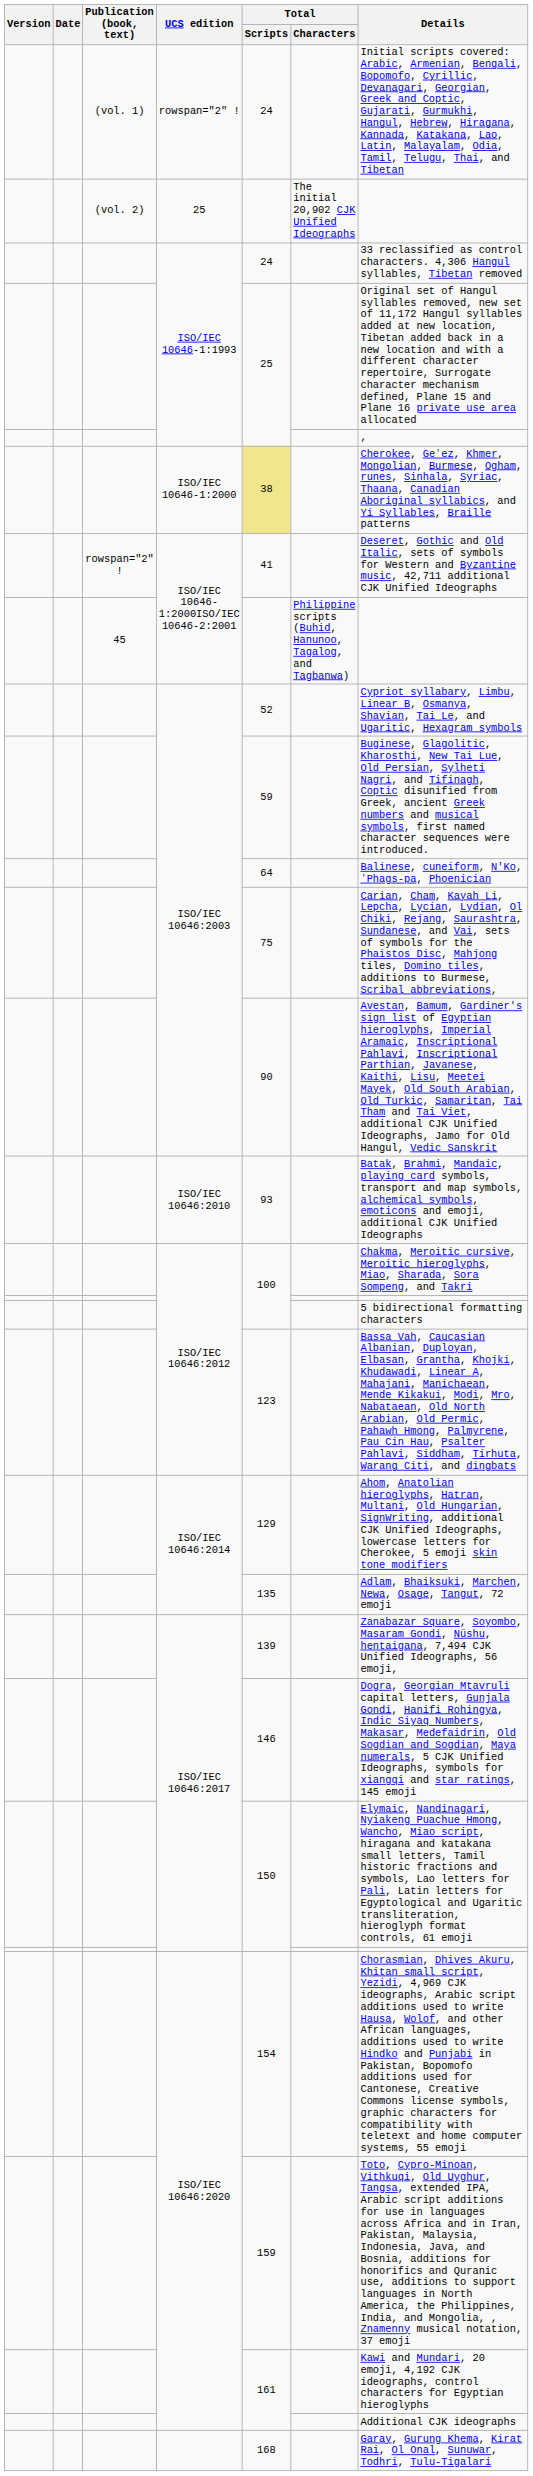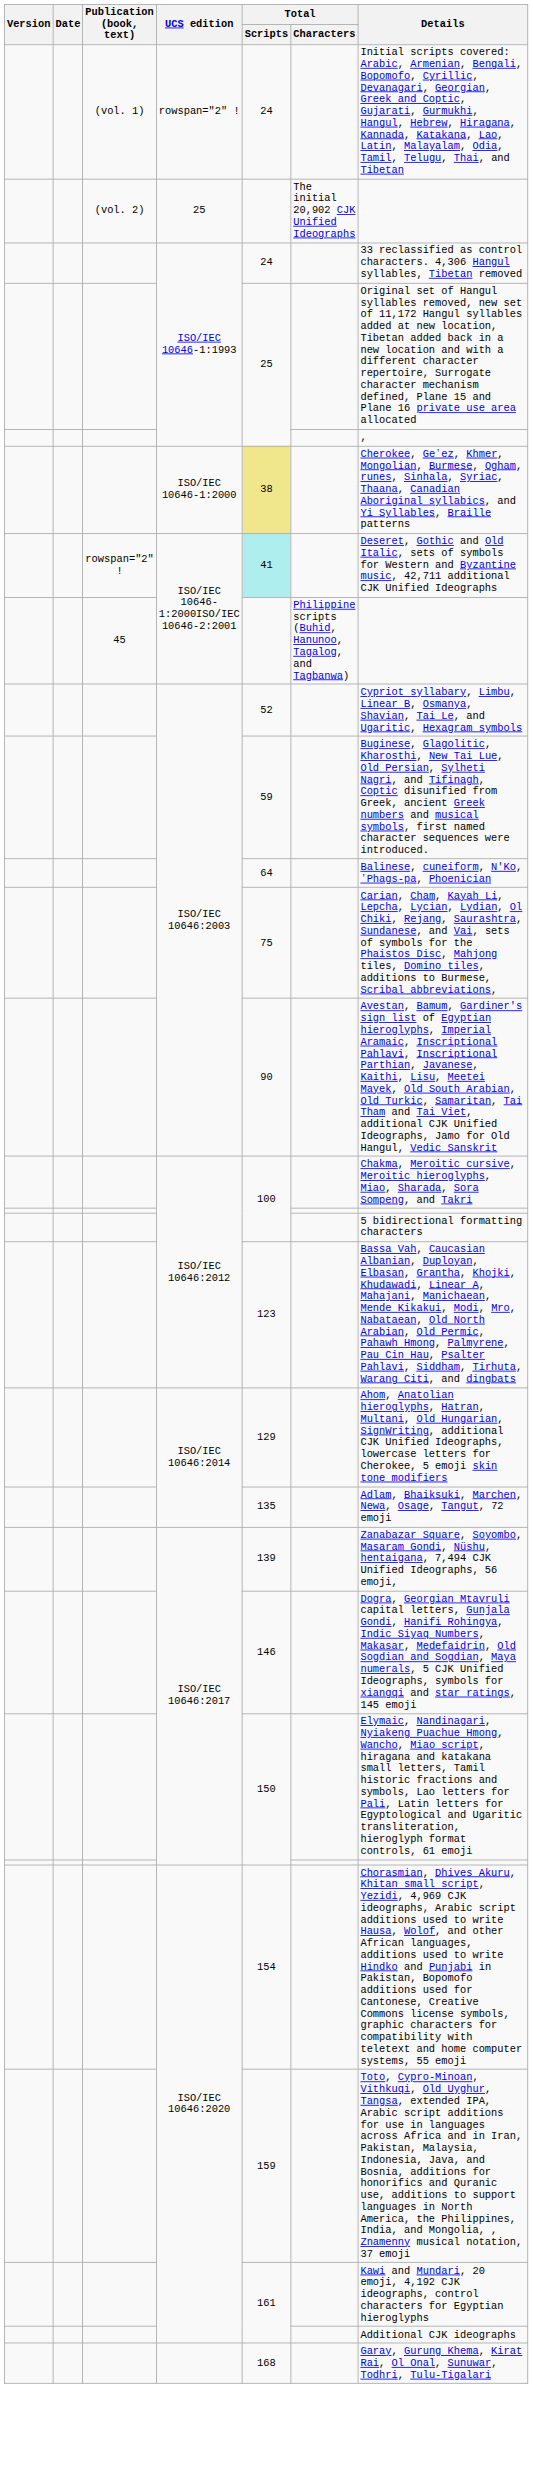(266, 565) no background -> (266, 565) paleturquoise background
- row: (120, 1200)
